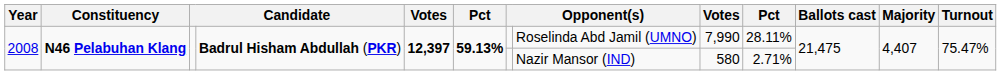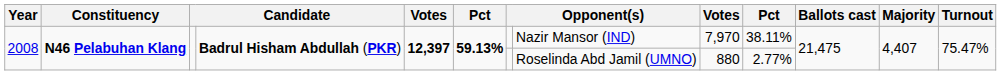(606, 37) Roselinda Abd Jamil (UMNO) -> (576, 37) Nazir Mansor (IND)
(722, 37) 7,990 -> (722, 37) 7,970
(769, 37) 28.11% -> (769, 37) 38.11%
(576, 59) Nazir Mansor (IND) -> (606, 59) Roselinda Abd Jamil (UMNO)
(728, 59) 580 -> (728, 59) 880
(772, 59) 2.71% -> (772, 59) 2.77%
